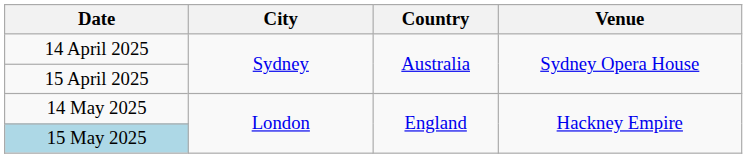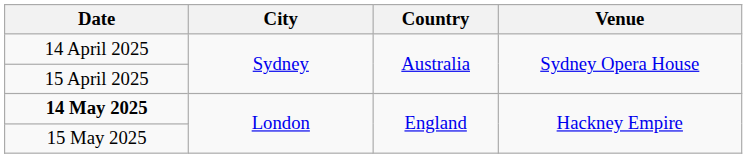(97, 108) normal -> (97, 108) bold
(97, 138) lightblue background -> (97, 138) no background
